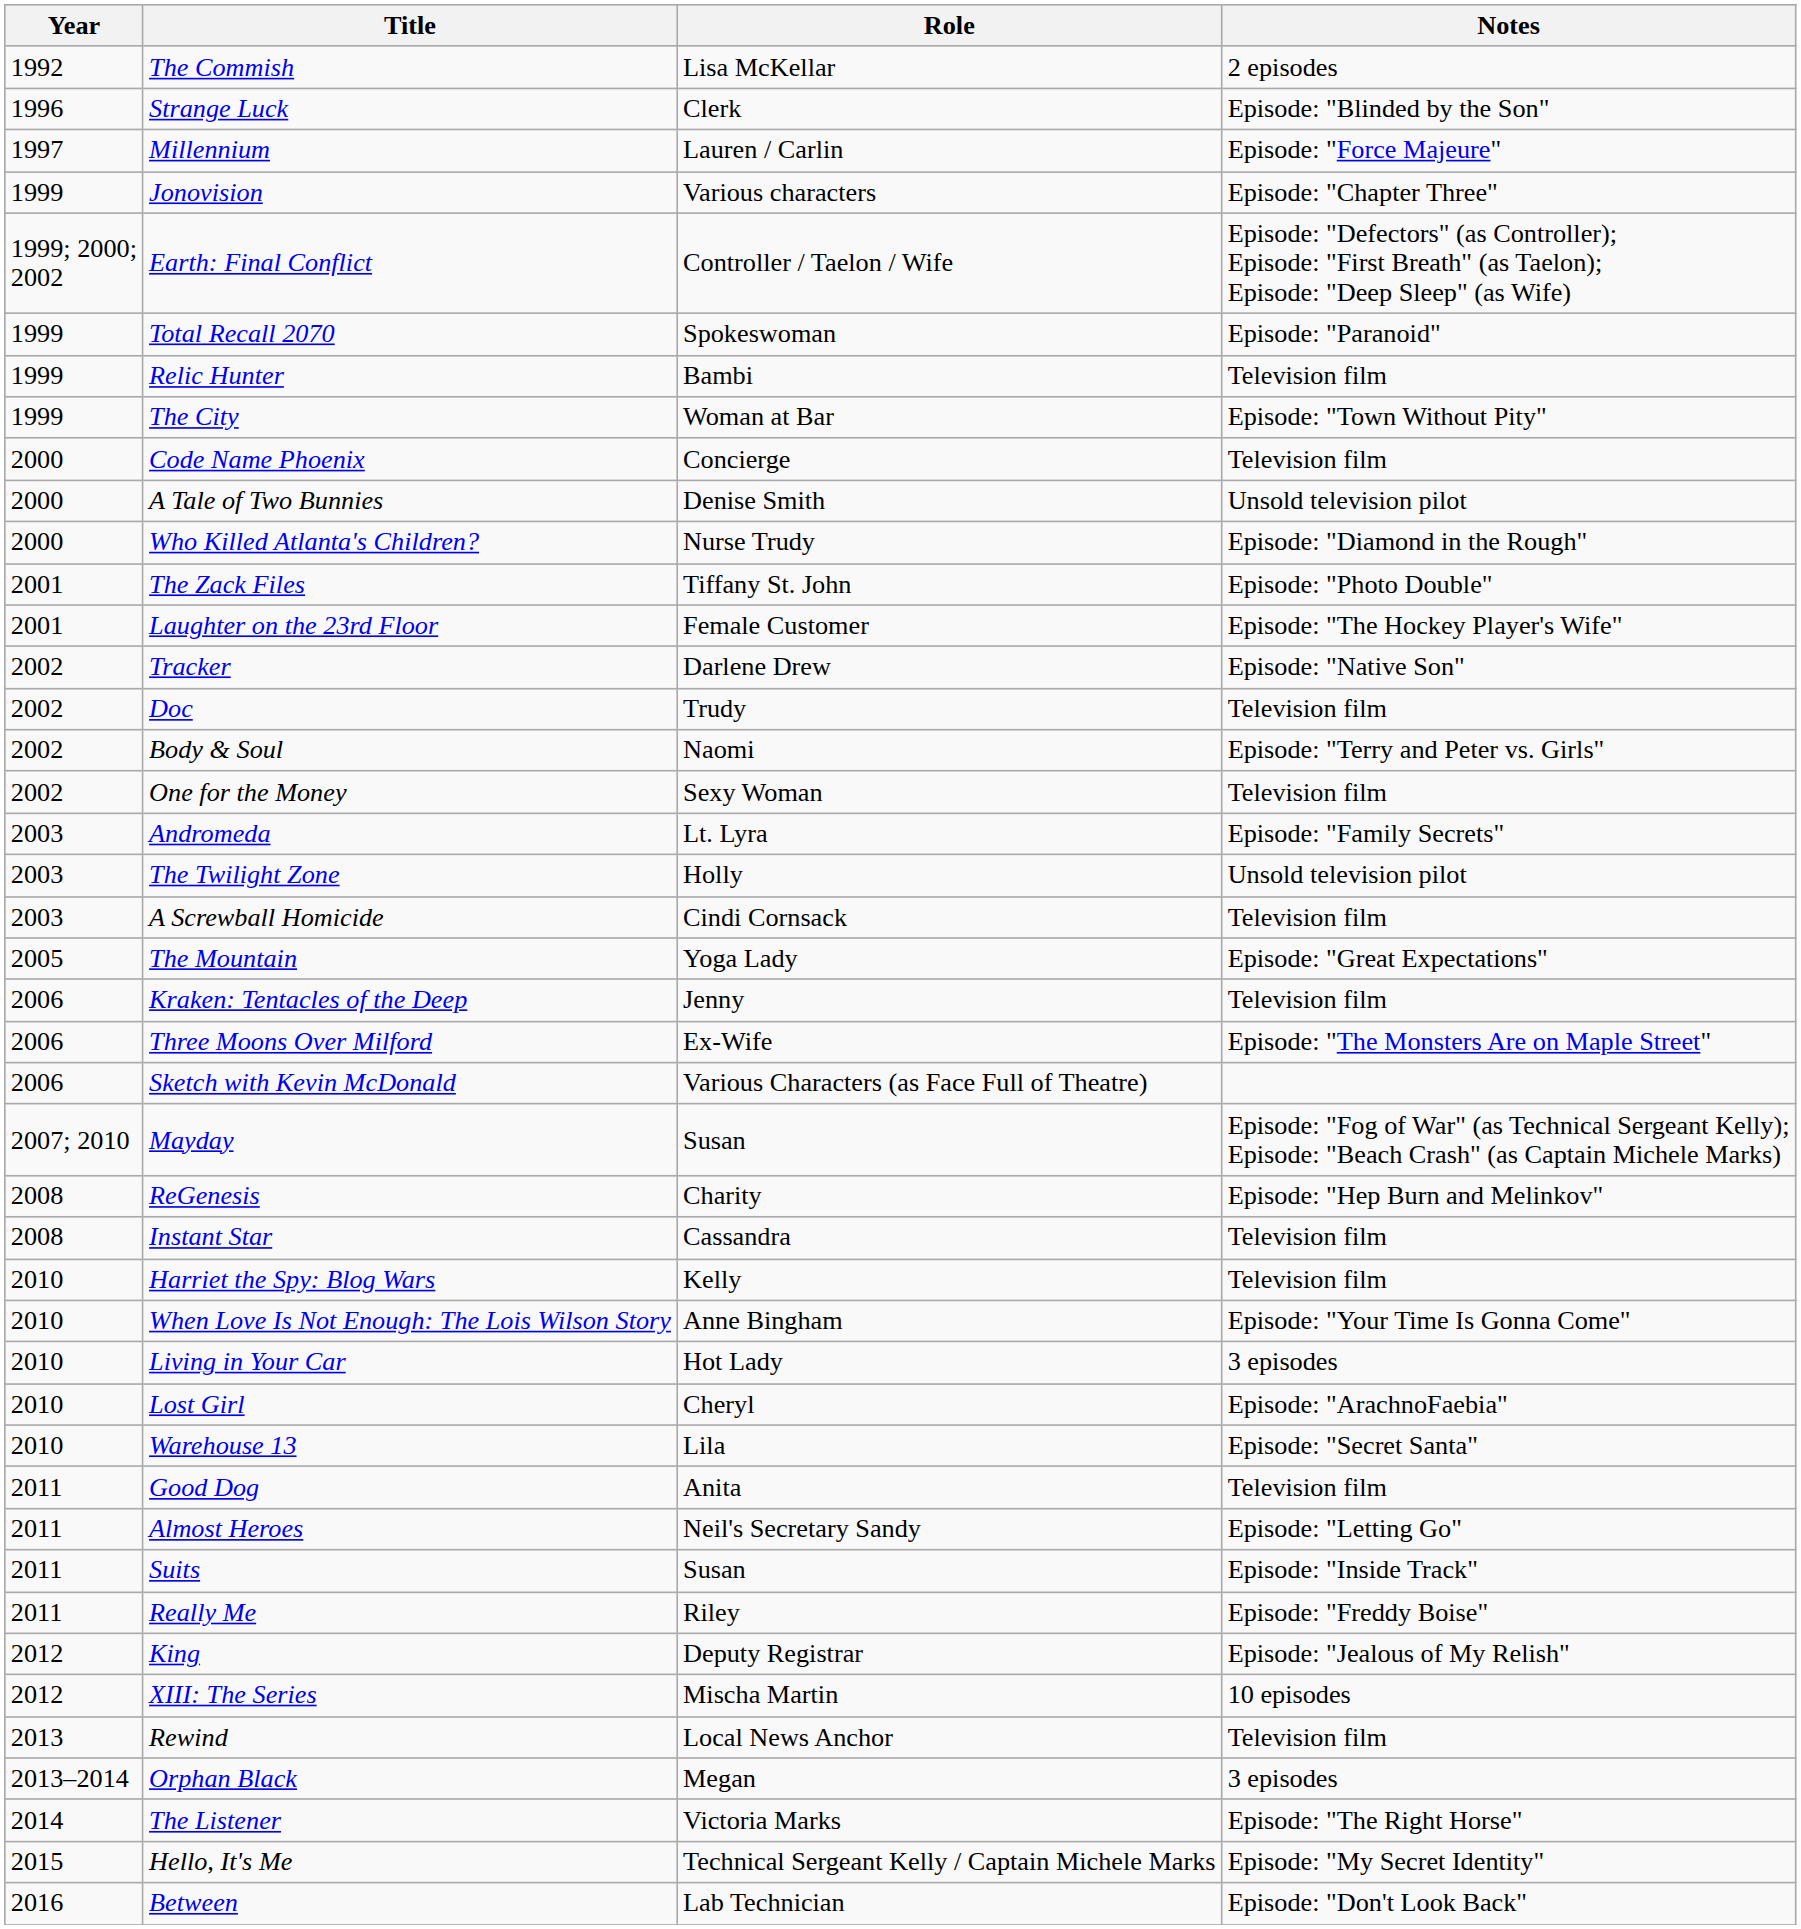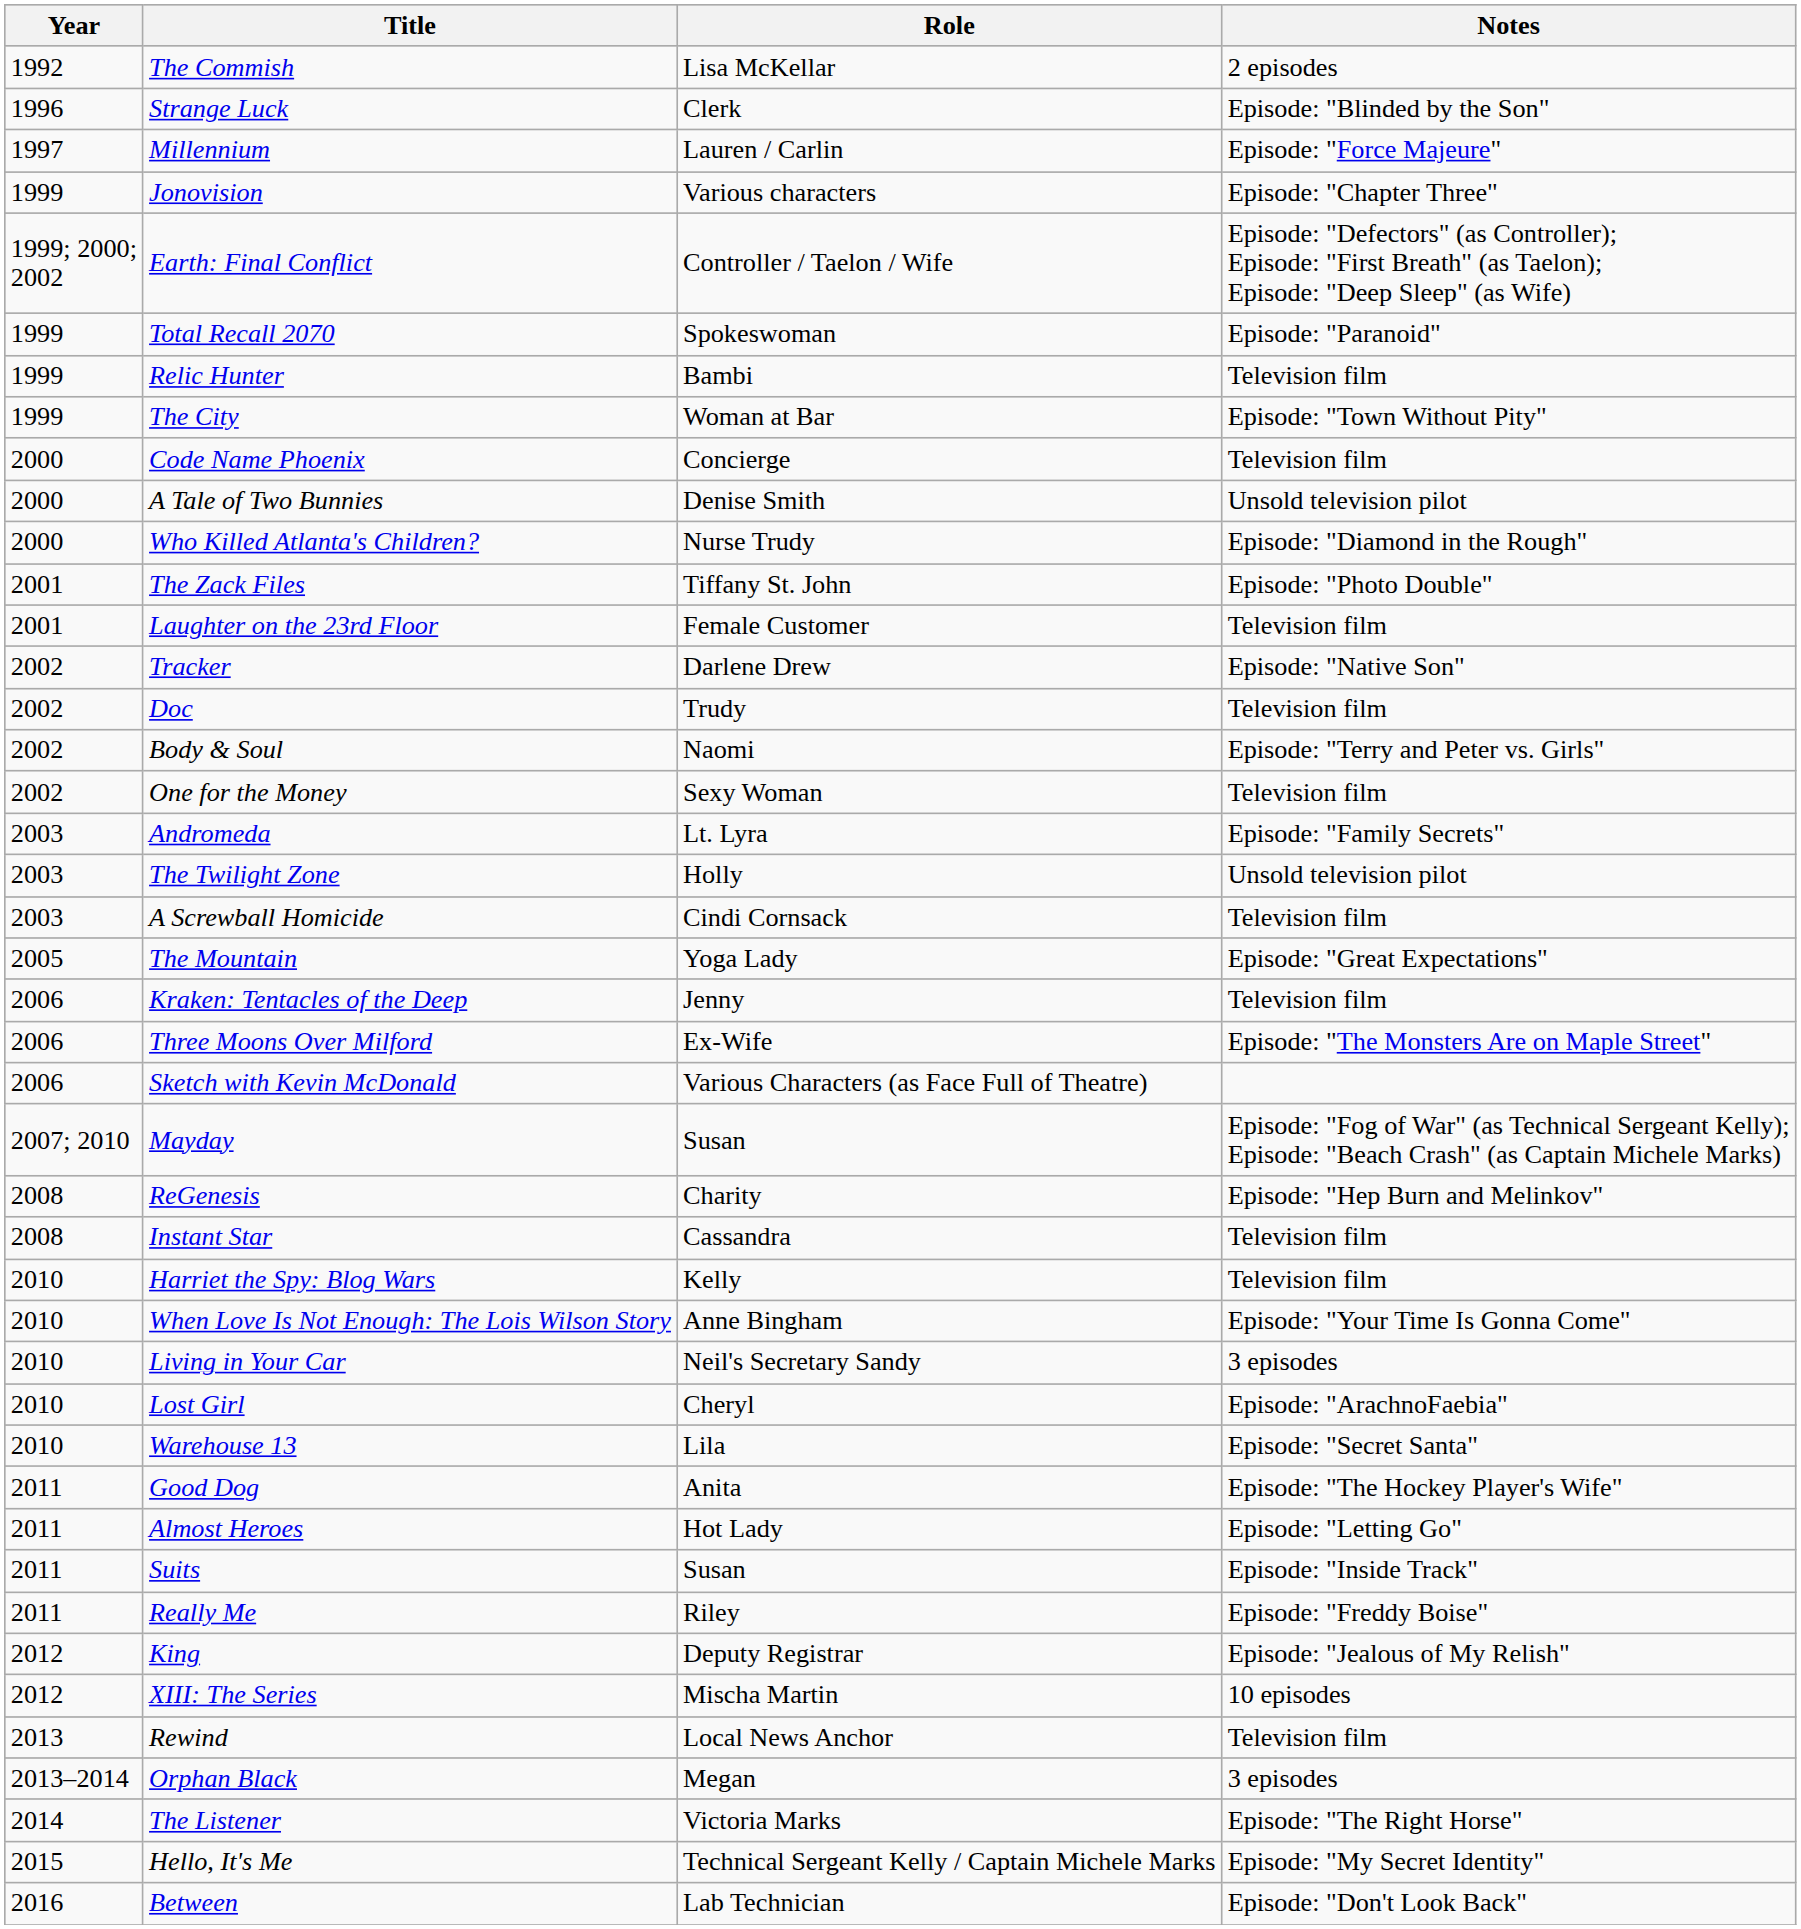(1425, 625) Episode: "The Hockey Player's Wife" -> (1307, 625) Television film
(733, 1362) Hot Lady -> (802, 1362) Neil's Secretary Sandy
(1307, 1487) Television film -> (1425, 1487) Episode: "The Hockey Player's Wife"
(802, 1528) Neil's Secretary Sandy -> (733, 1528) Hot Lady
